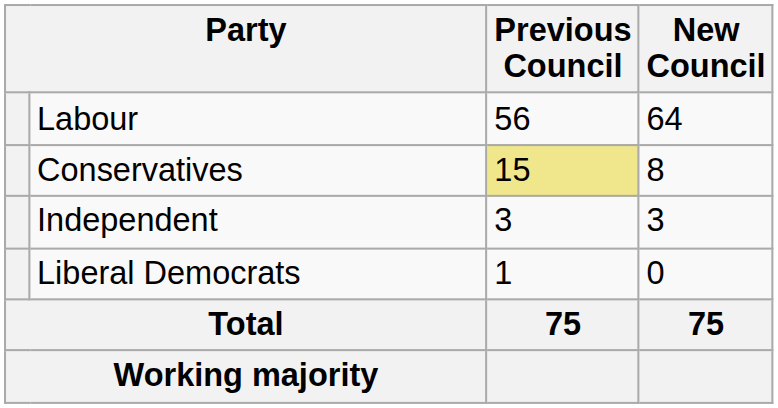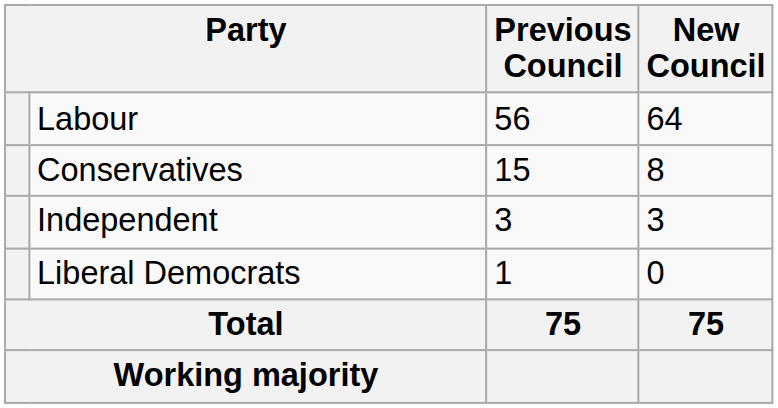(512, 169) khaki background -> (512, 169) no background
